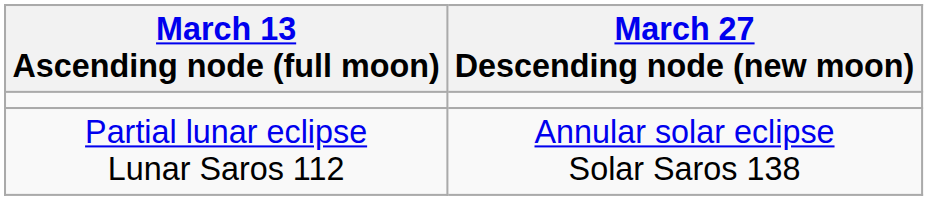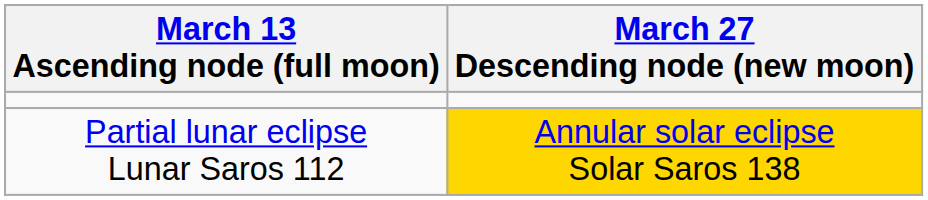(685, 150) no background -> (685, 150) gold background
